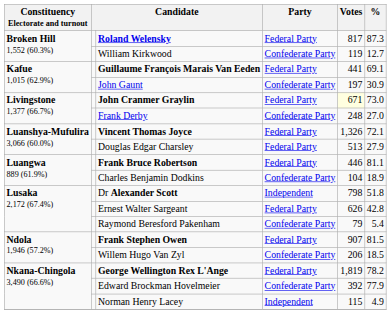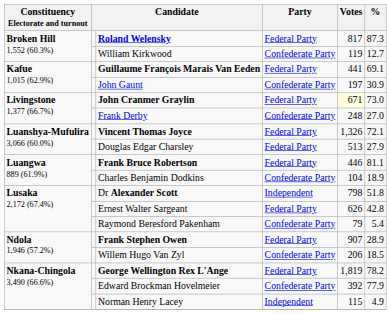(375, 239) 81.5 -> (375, 239) 28.9
